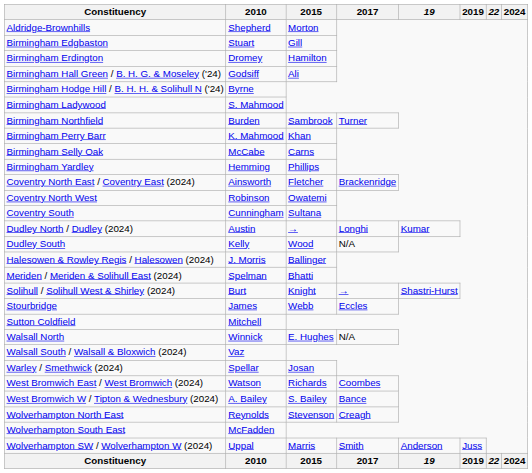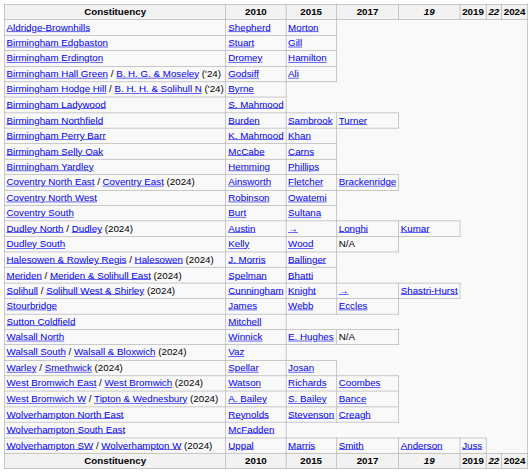(256, 213) Cunningham -> (237, 213) Burt
(237, 290) Burt -> (256, 290) Cunningham
